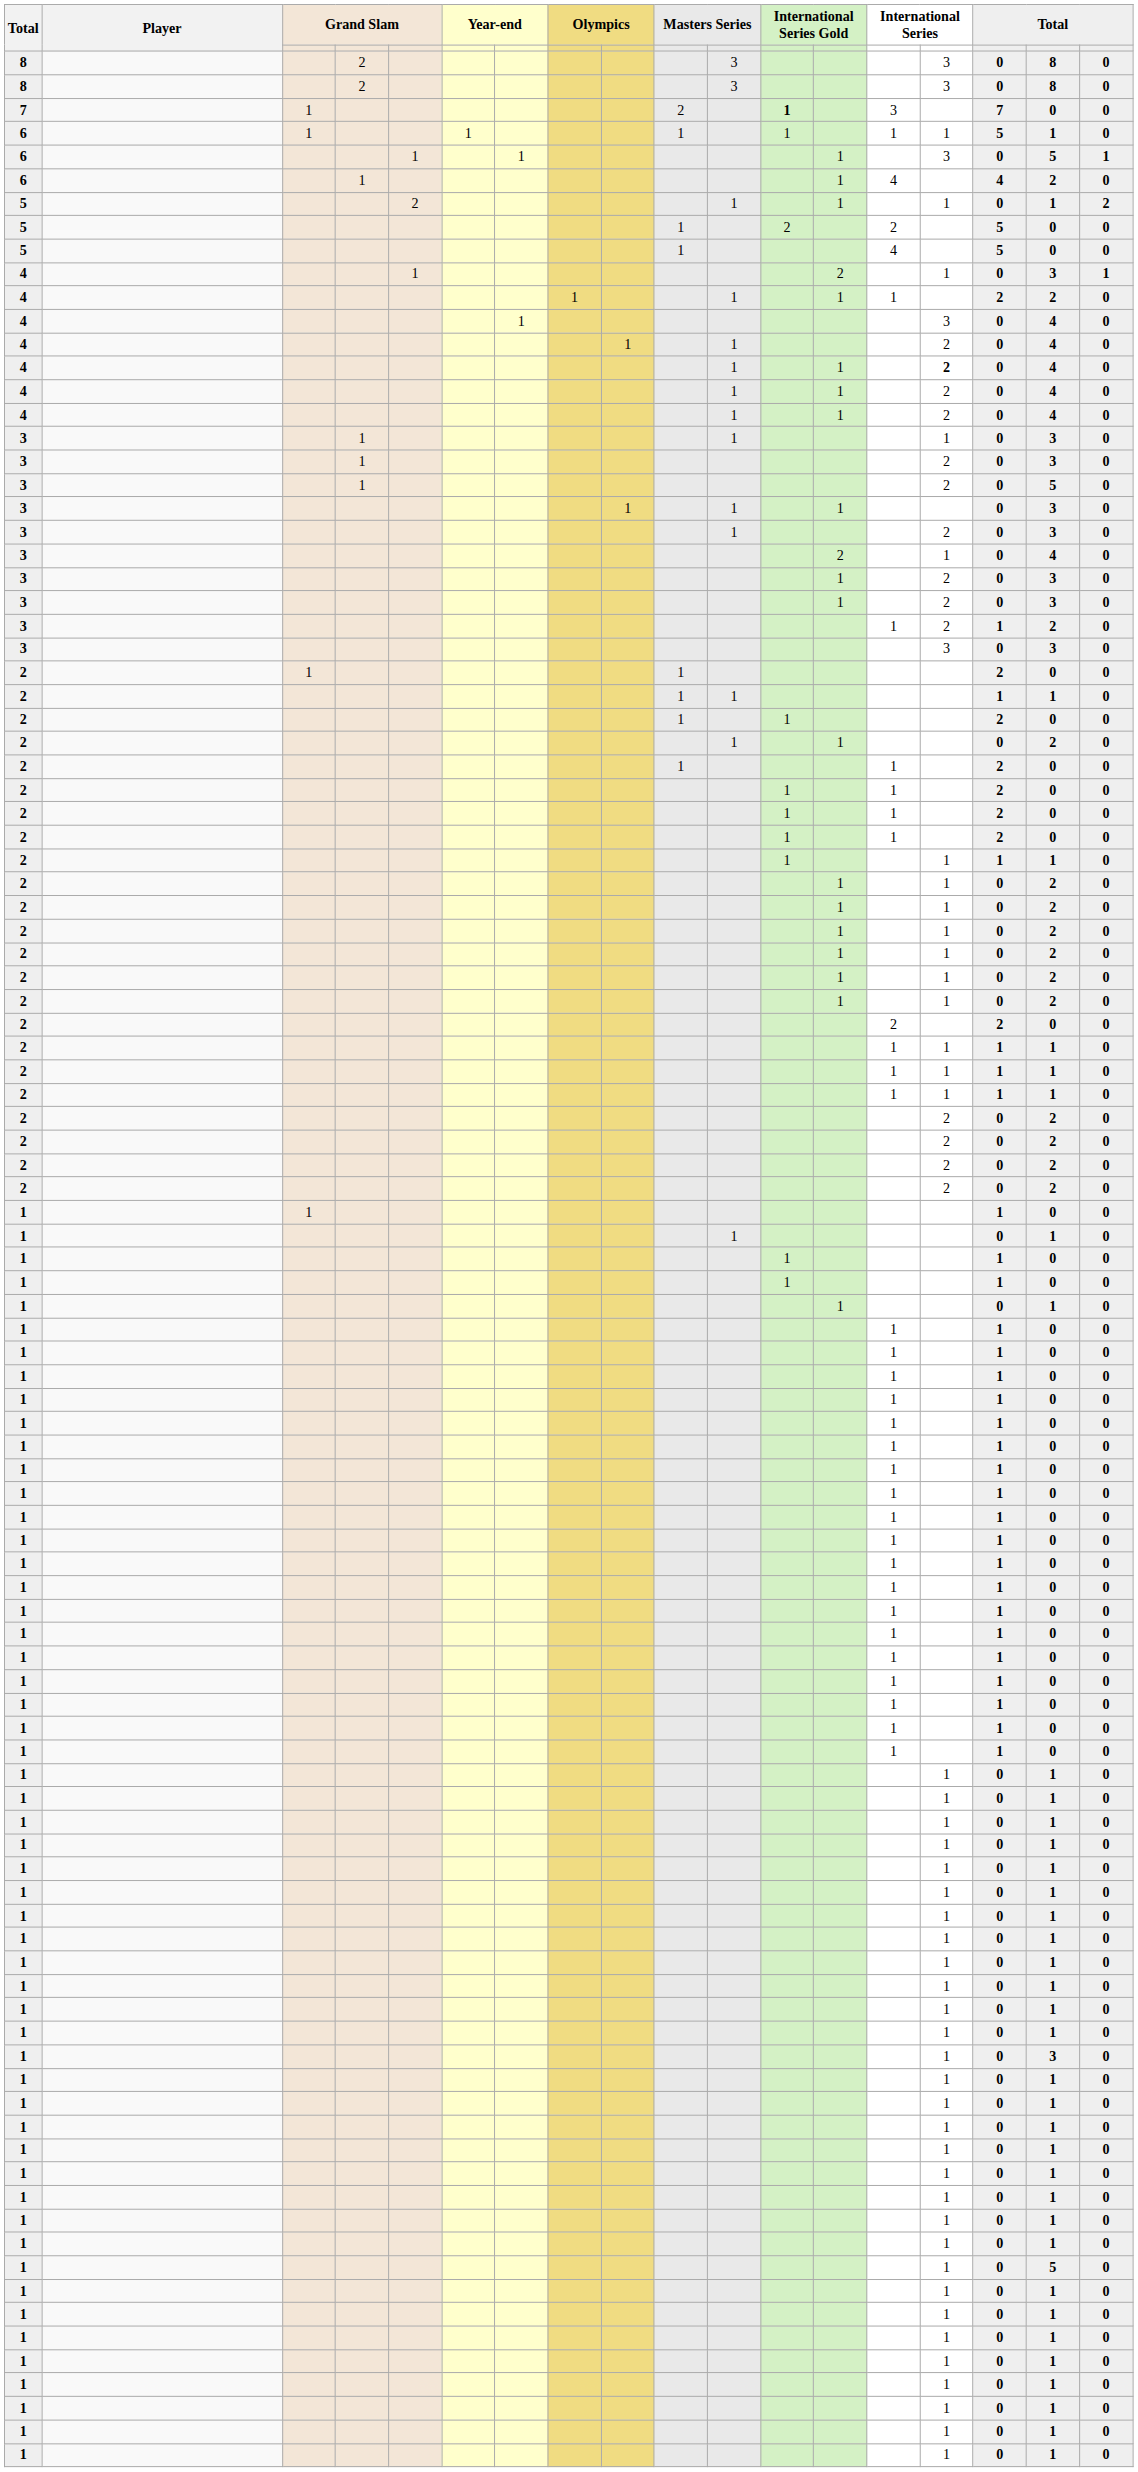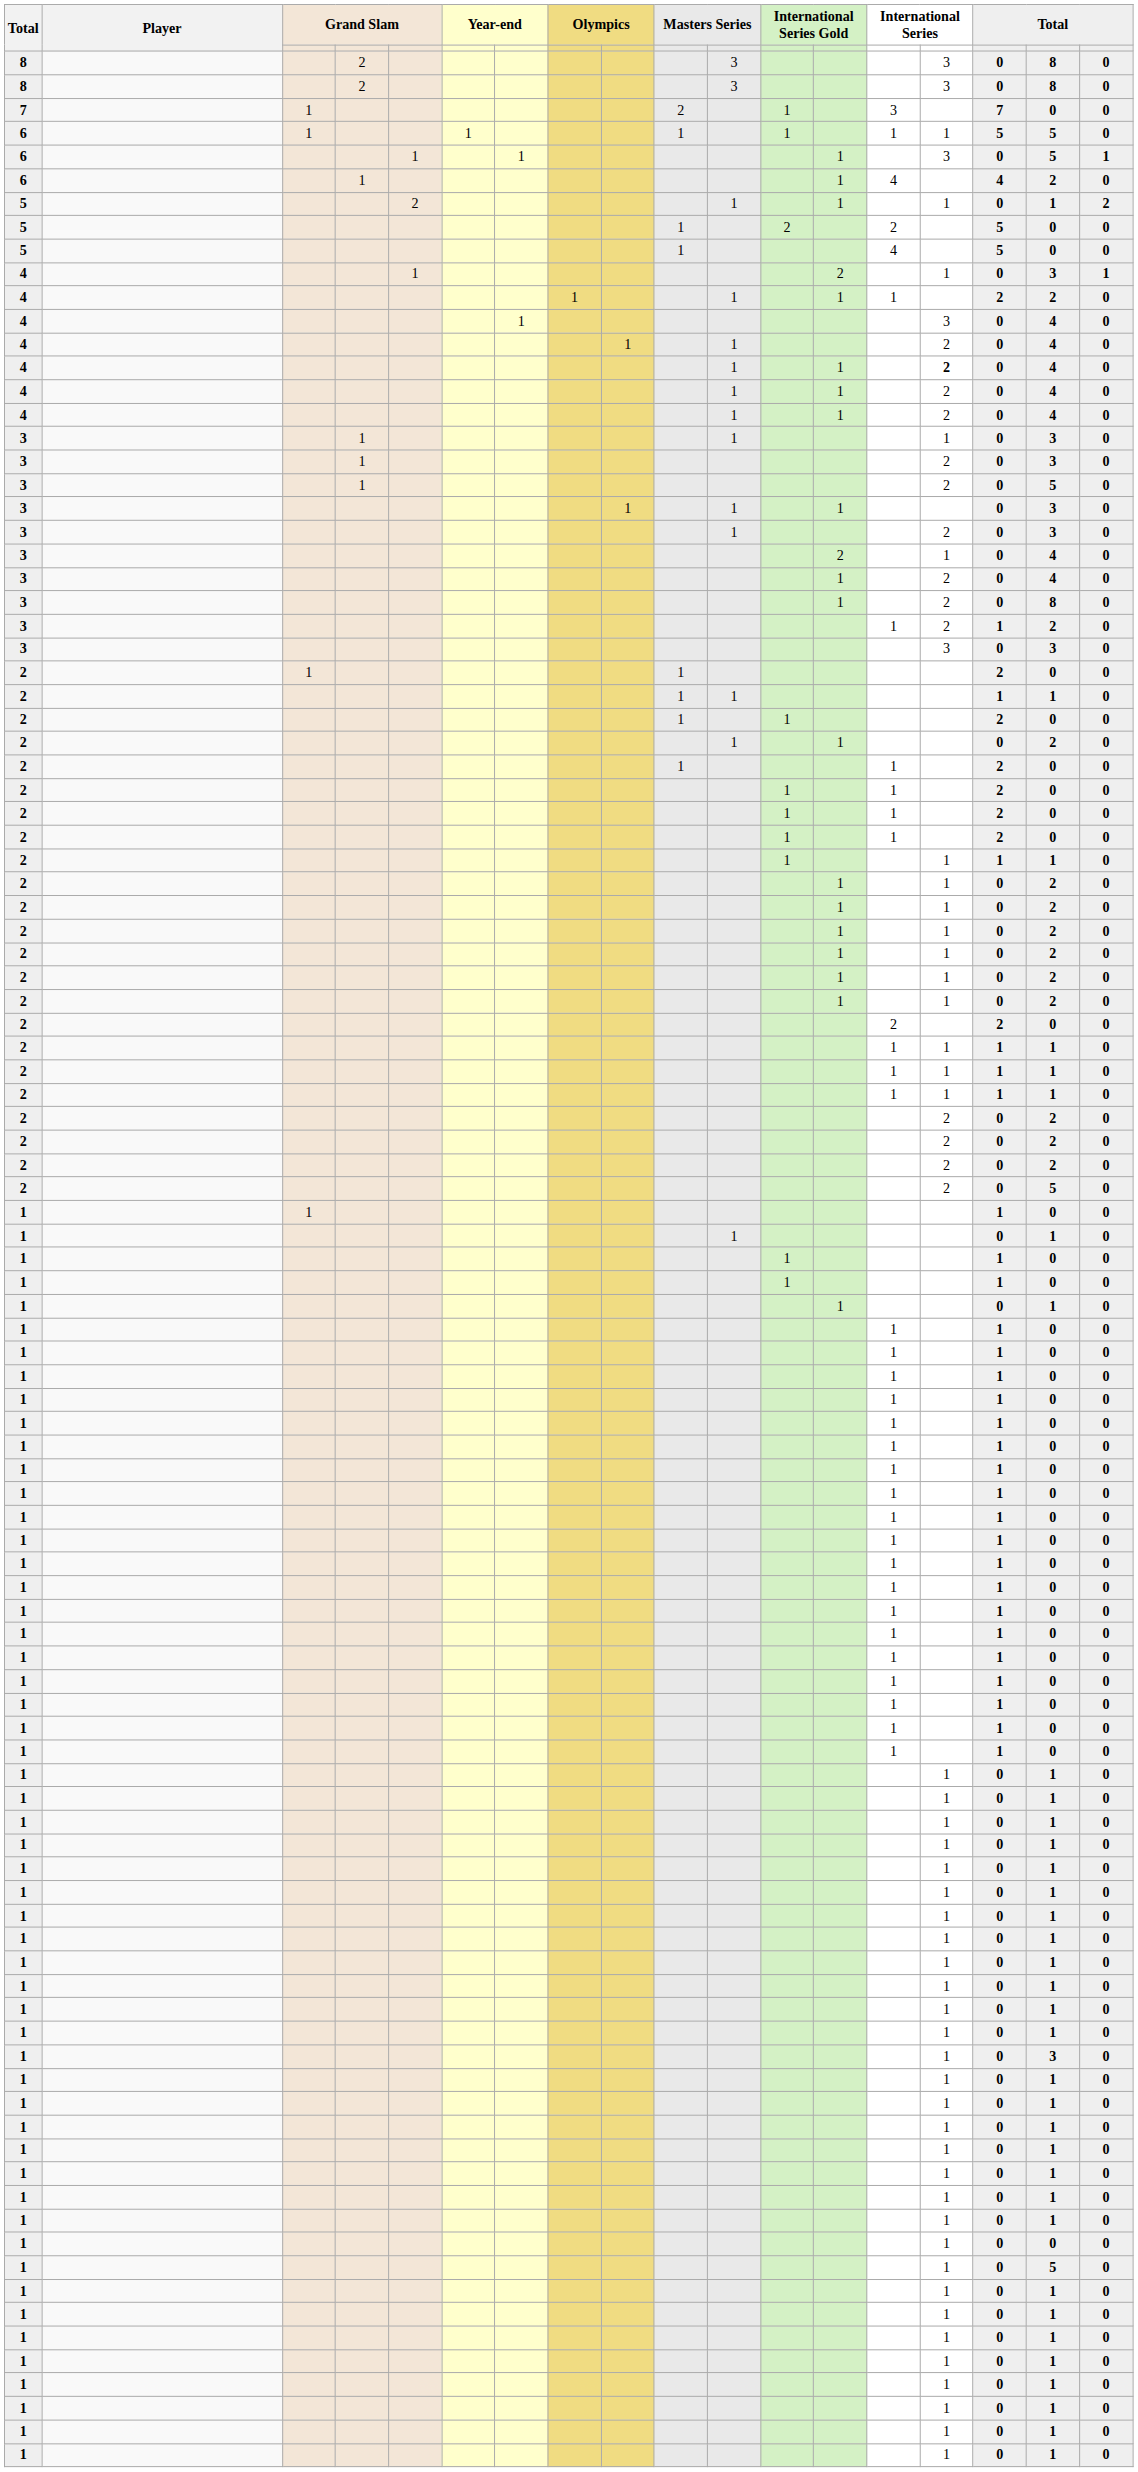(787, 110) bold -> (787, 110) normal
(1053, 133) 1 -> (1053, 133) 5
(1053, 579) 3 -> (1053, 579) 4
(1053, 602) 3 -> (1053, 602) 8
(1053, 1188) 2 -> (1053, 1188) 5
(1053, 2244) 1 -> (1053, 2244) 0
